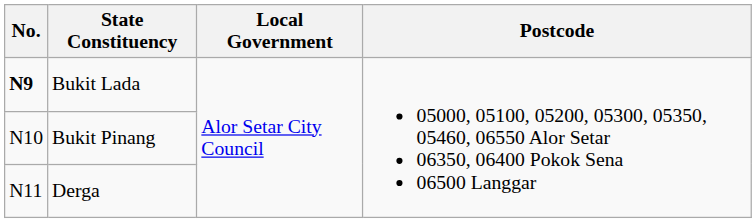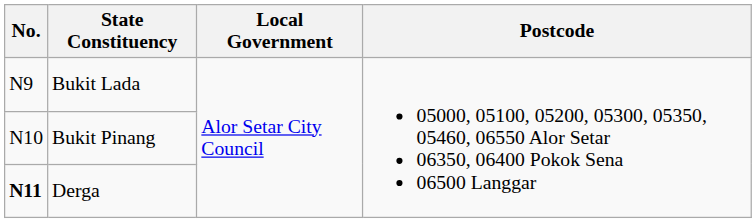(21, 84) bold -> (21, 84) normal
(26, 190) normal -> (26, 190) bold
